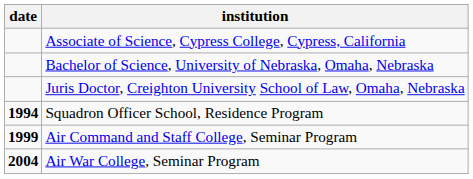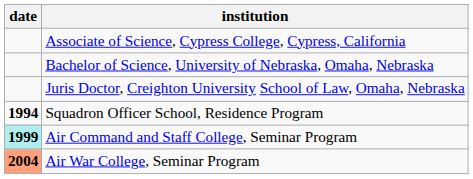(23, 137) no background -> (23, 137) paleturquoise background
(23, 161) no background -> (23, 161) lightsalmon background
